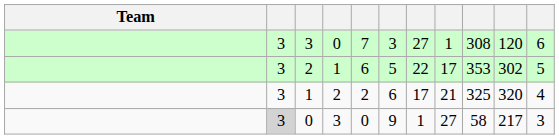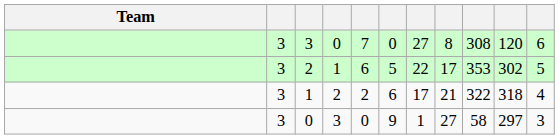(393, 43) 3 -> (393, 43) 0
(449, 43) 1 -> (449, 43) 8
(478, 95) 325 -> (478, 95) 322
(510, 95) 320 -> (510, 95) 318
(281, 120) lightgrey background -> (281, 120) no background
(510, 120) 217 -> (510, 120) 297
